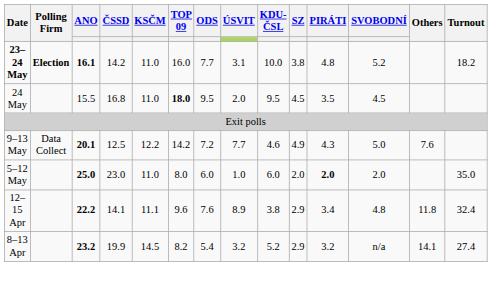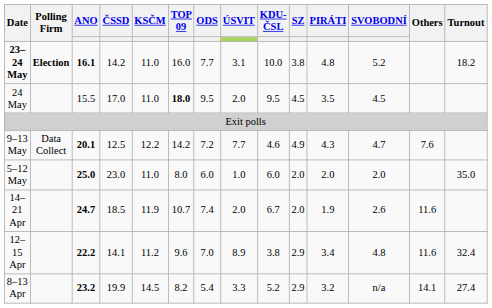(116, 98) 16.8 -> (116, 98) 17.0
(379, 144) 5.0 -> (379, 144) 4.7
(328, 174) bold -> (328, 174) normal
+ row: (17, 210)
(150, 210) 11.1 -> (150, 252) 11.2
(207, 210) 7.6 -> (207, 252) 7.0
(427, 210) 11.8 -> (427, 252) 11.6
(239, 246) 3.2 -> (239, 288) 3.3
